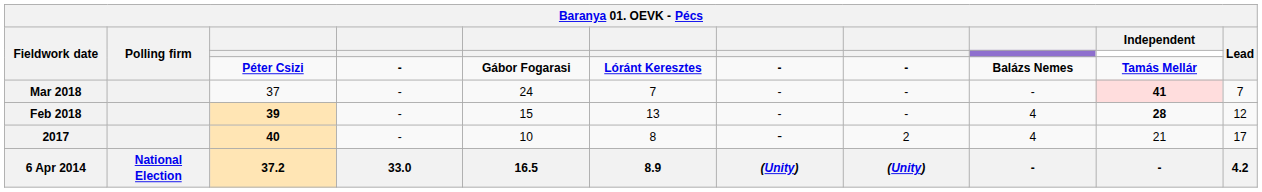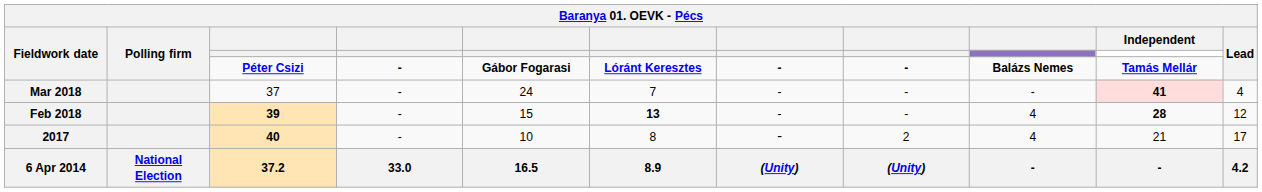(1240, 91) 7 -> (1240, 91) 4
(653, 114) normal -> (653, 113) bold
